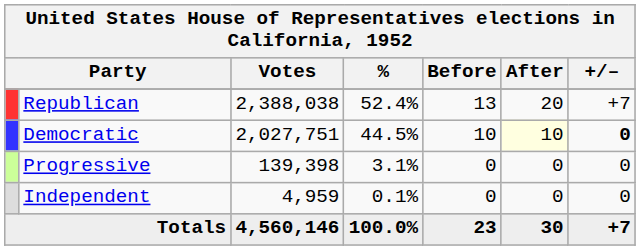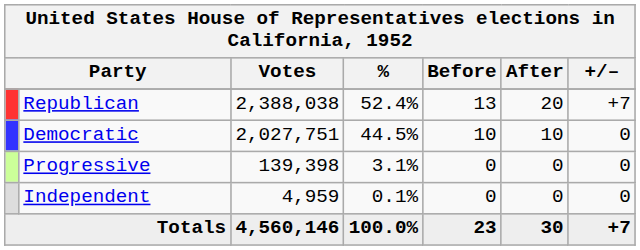(552, 136) lightyellow background -> (552, 136) no background
(625, 136) bold -> (625, 136) normal
